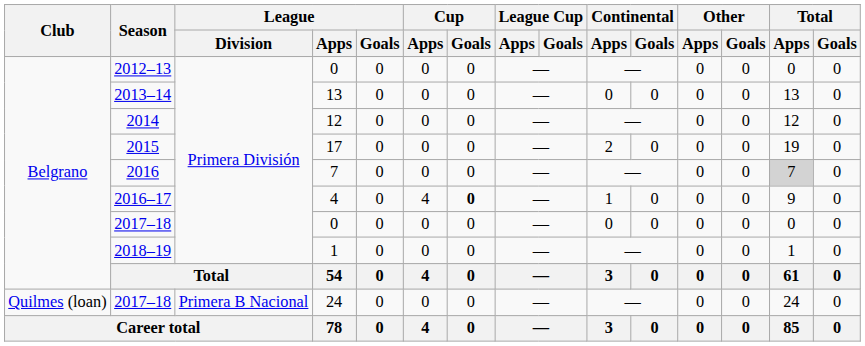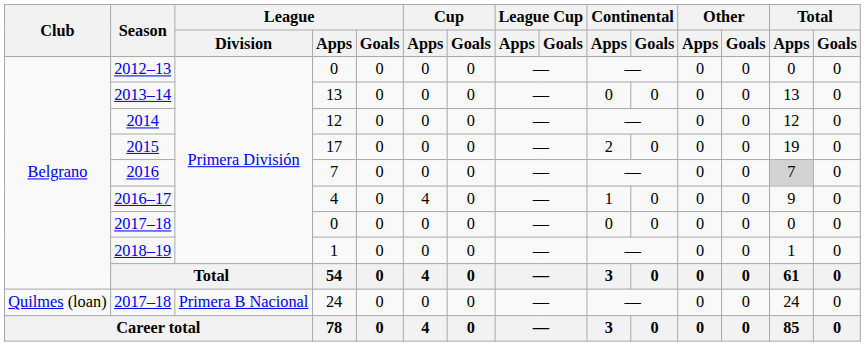(471, 198) bold -> (471, 198) normal
